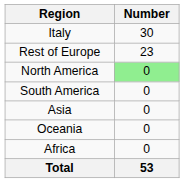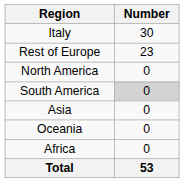(147, 71) lightgreen background -> (147, 71) no background
(147, 91) no background -> (147, 91) lightgrey background
